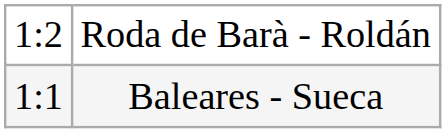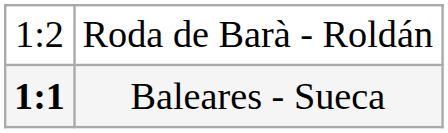(38, 95) normal -> (39, 95) bold
